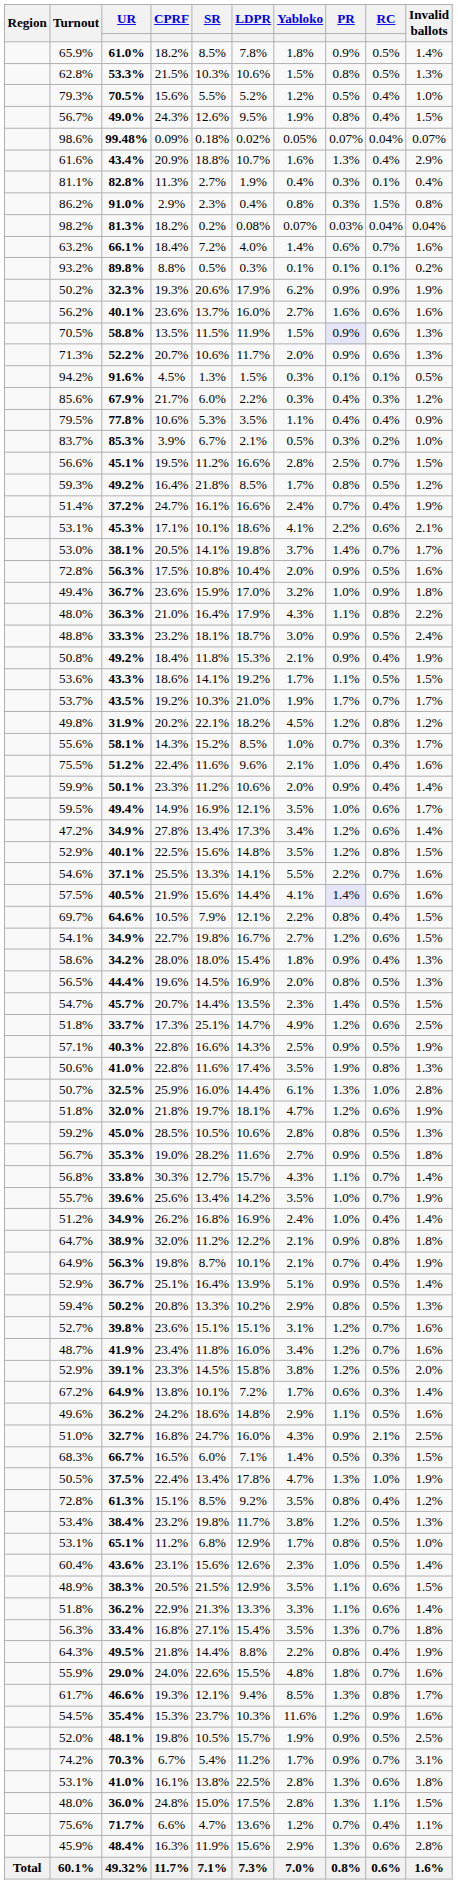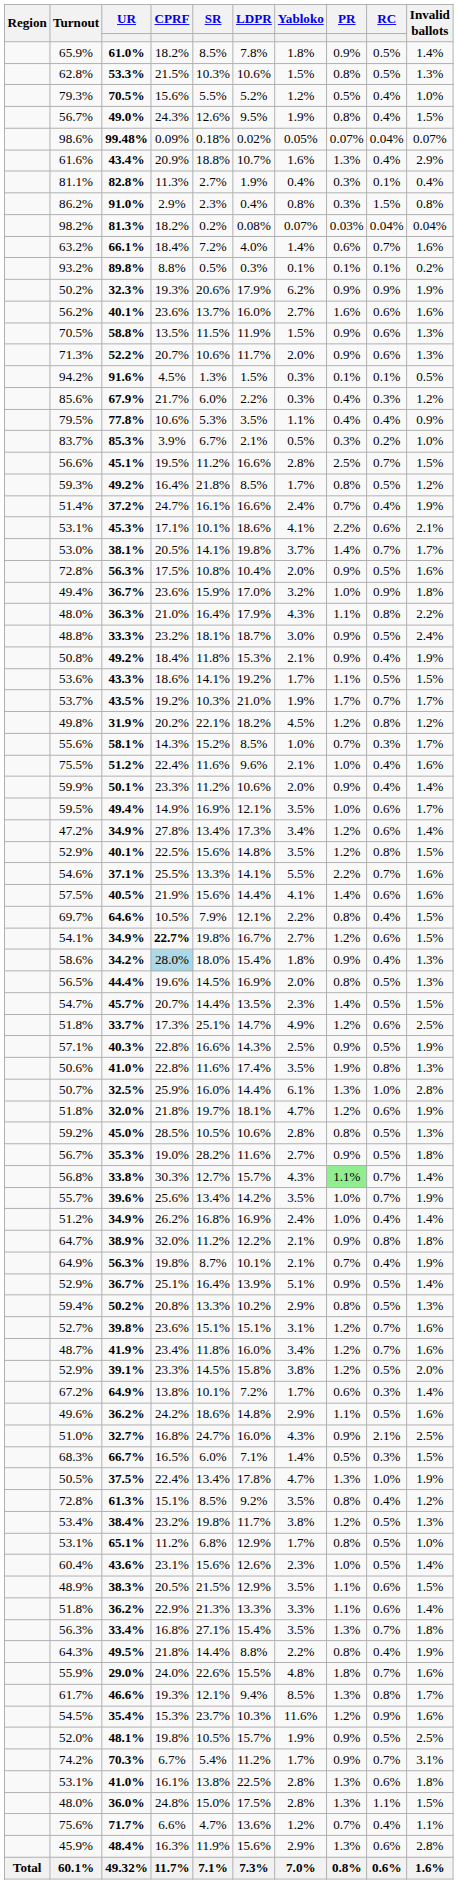(346, 333) lavender background -> (347, 333) no background
(346, 895) lavender background -> (347, 895) no background
(172, 938) normal -> (172, 938) bold
(172, 960) no background -> (172, 960) lightblue background
(346, 1176) no background -> (347, 1176) lightgreen background
